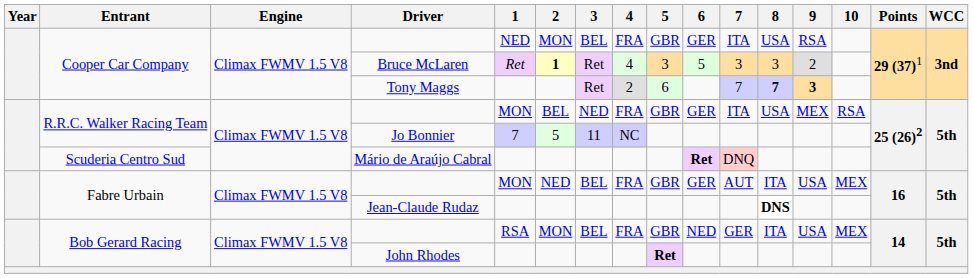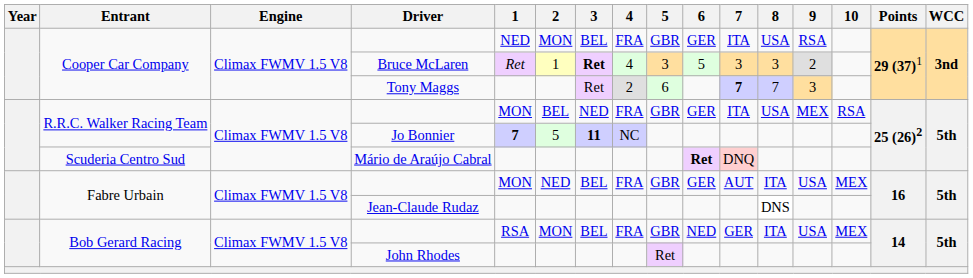(556, 64) bold -> (556, 64) normal
(594, 64) normal -> (594, 64) bold
(739, 88) normal -> (739, 88) bold
(775, 88) bold -> (775, 88) normal
(813, 88) bold -> (813, 88) normal
(515, 135) normal -> (515, 135) bold
(594, 135) normal -> (594, 135) bold
(775, 207) bold -> (775, 207) normal
(665, 254) bold -> (665, 254) normal
